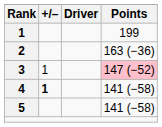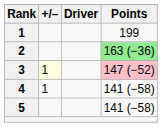(129, 51) no background -> (129, 51) lightgreen background
(45, 70) no background -> (45, 70) lightyellow background
(45, 89) bold -> (45, 89) normal
